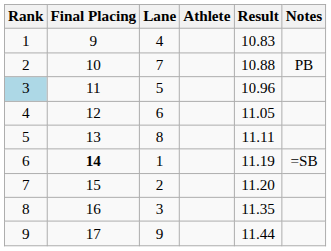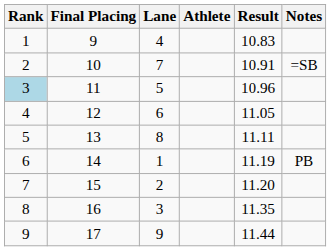(258, 64) 10.88 -> (258, 64) 10.91
(304, 64) PB -> (304, 64) =SB
(93, 161) bold -> (93, 161) normal
(304, 161) =SB -> (304, 161) PB
